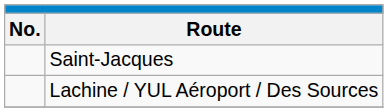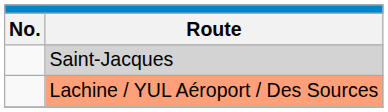(111, 59) no background -> (111, 59) lightgrey background
(214, 90) no background -> (214, 90) lightsalmon background
